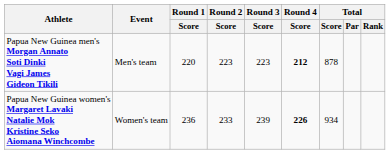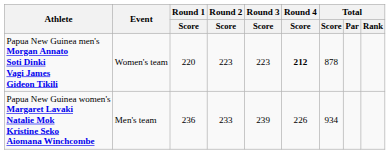(136, 62) Men's team -> (141, 62) Women's team
(141, 120) Women's team -> (136, 120) Men's team
(300, 120) bold -> (300, 120) normal
